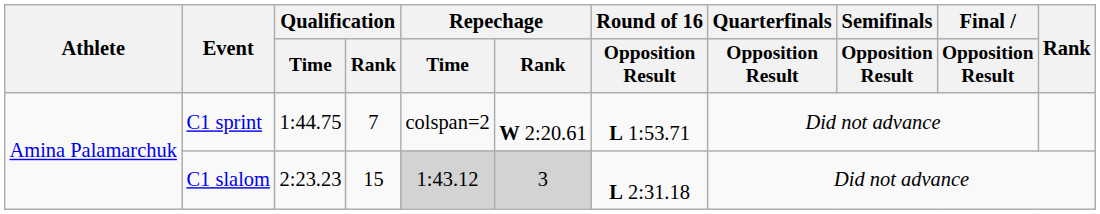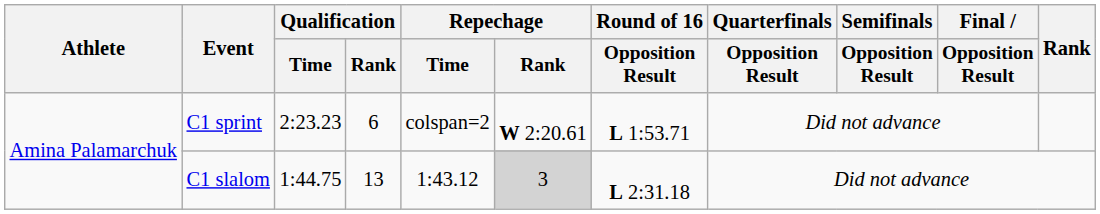(310, 122) 1:44.75 -> (310, 122) 2:23.23
(373, 122) 7 -> (373, 122) 6
(310, 180) 2:23.23 -> (310, 180) 1:44.75
(373, 180) 15 -> (373, 180) 13
(448, 180) lightgrey background -> (448, 180) no background
